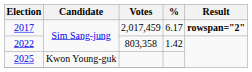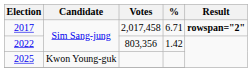(141, 28) 2,017,459 -> (141, 28) 2,017,458
(174, 28) 6.17 -> (174, 28) 6.71
(141, 43) 803,358 -> (141, 43) 803,356
